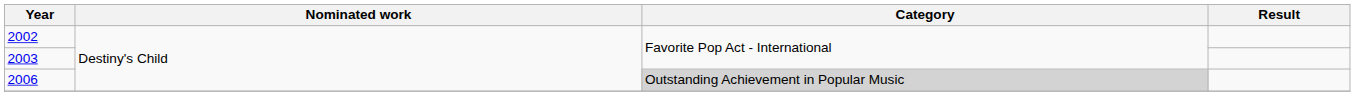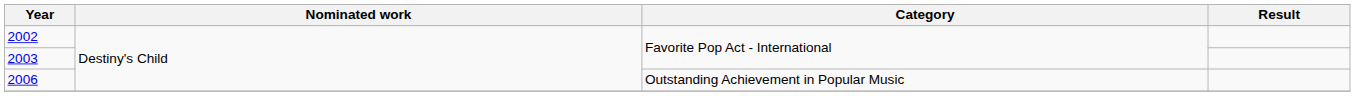(775, 79) lightgrey background -> (775, 79) no background
